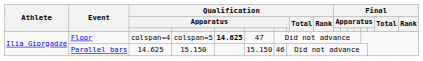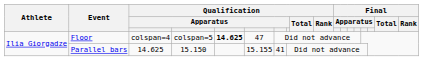(259, 49) 15.150 -> (259, 49) 15.155
(280, 49) 46 -> (280, 49) 41
